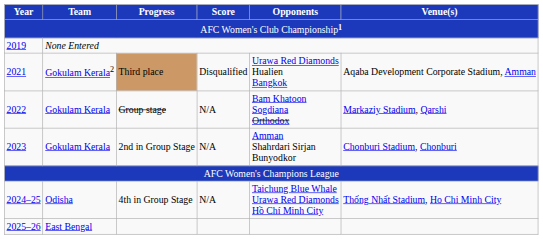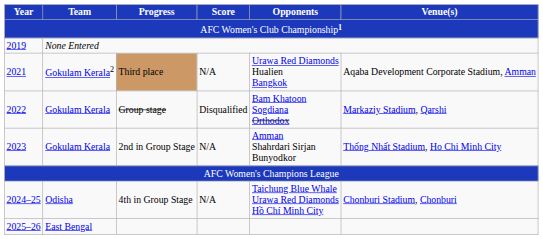(223, 72) Disqualified -> (208, 72) N/A
(208, 109) N/A -> (223, 109) Disqualified
(400, 147) Chonburi Stadium, Chonburi -> (422, 147) Thống Nhất Stadium, Ho Chi Minh City
(422, 200) Thống Nhất Stadium, Ho Chi Minh City -> (400, 200) Chonburi Stadium, Chonburi
